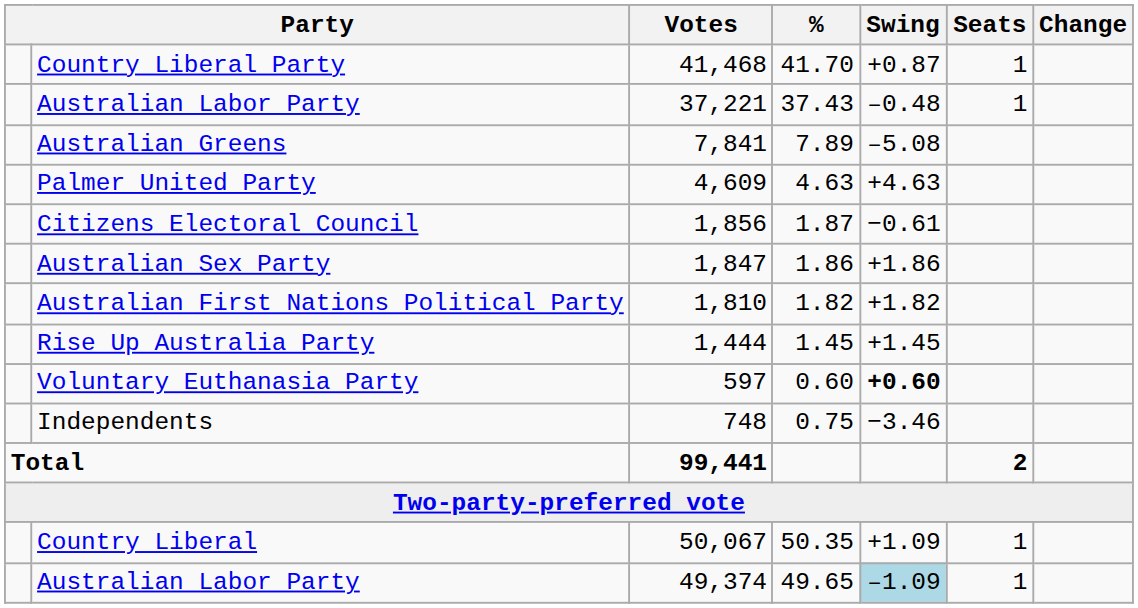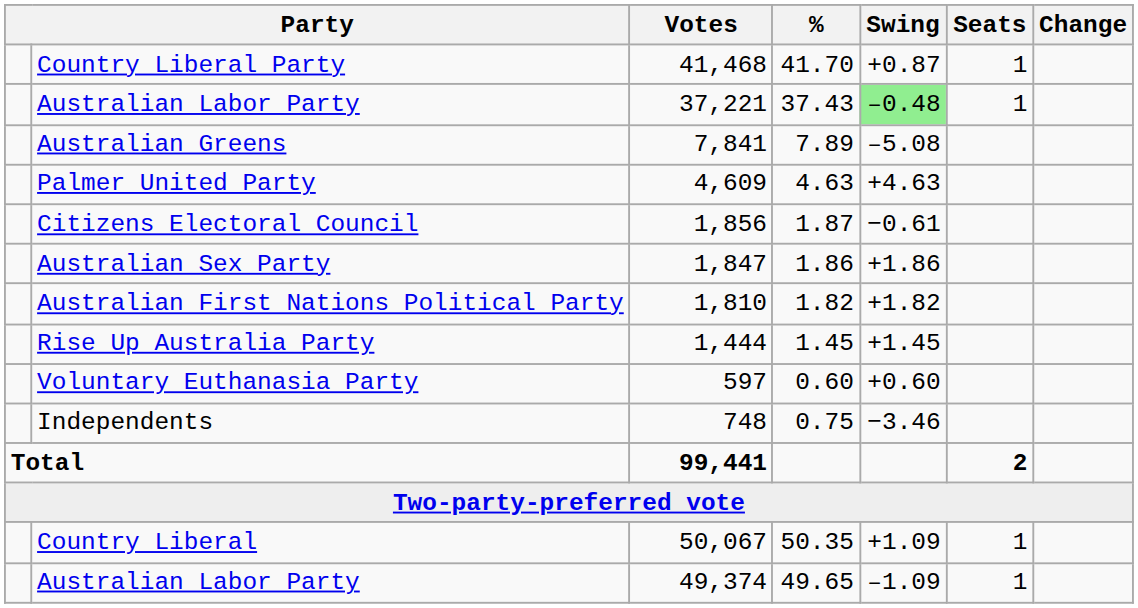(904, 105) no background -> (904, 105) lightgreen background
(904, 383) bold -> (904, 383) normal
(904, 583) lightblue background -> (904, 583) no background
